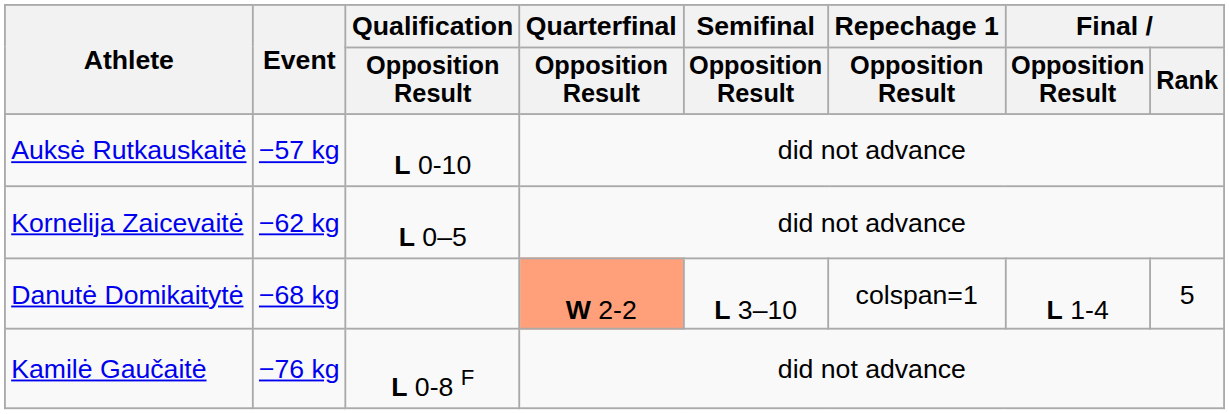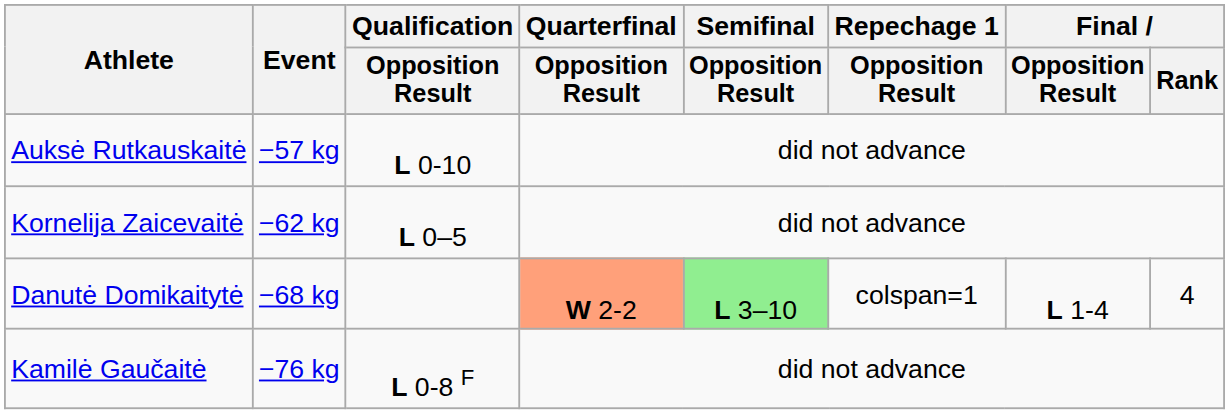(756, 309) no background -> (756, 309) lightgreen background
(1187, 294) 5 -> (1187, 294) 4
